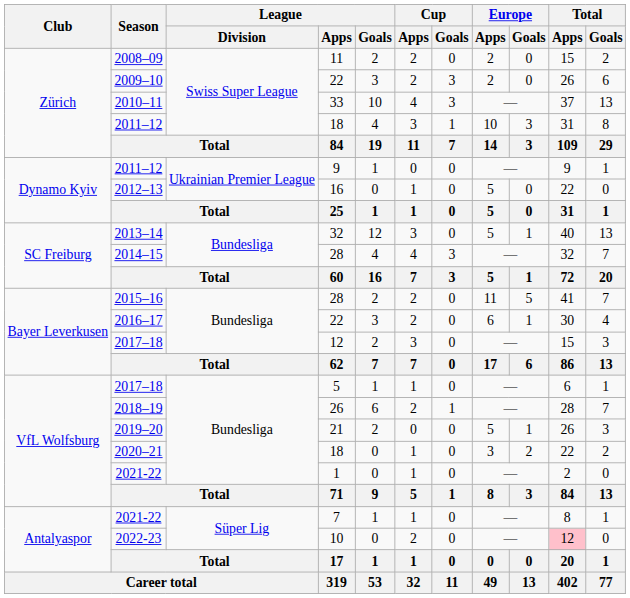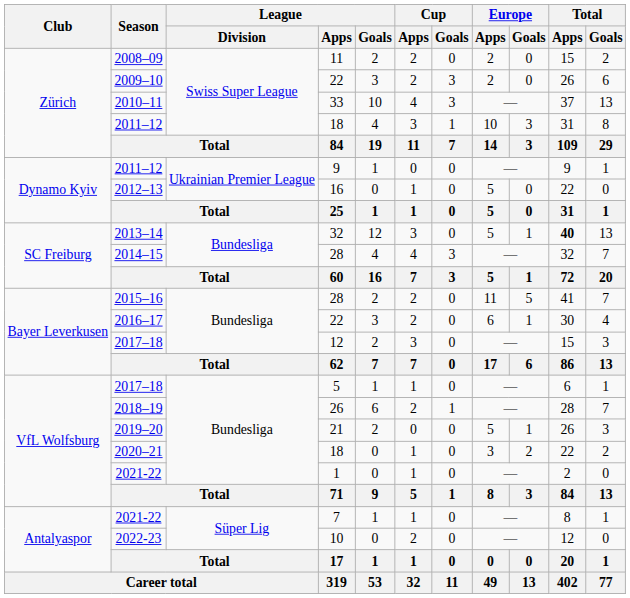(567, 233) normal -> (567, 233) bold
(567, 539) pink background -> (567, 539) no background
